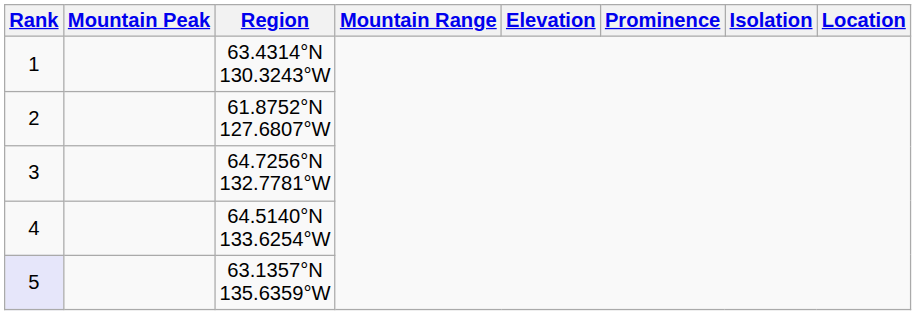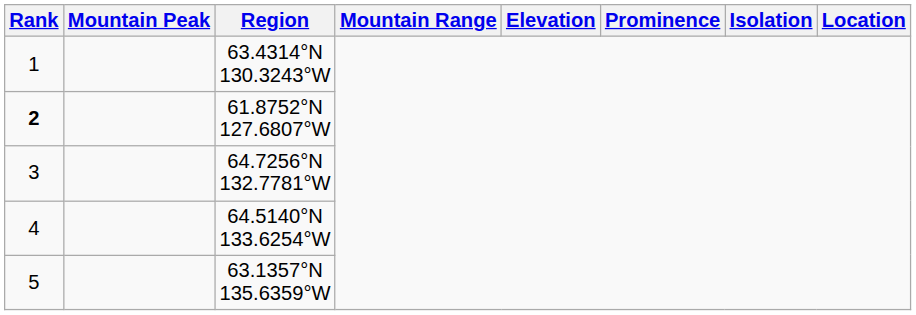(34, 118) normal -> (34, 118) bold
(34, 282) lavender background -> (34, 282) no background
